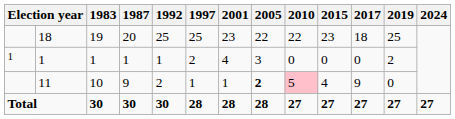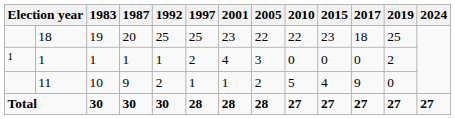(258, 82) bold -> (258, 82) normal
(291, 82) pink background -> (291, 82) no background
